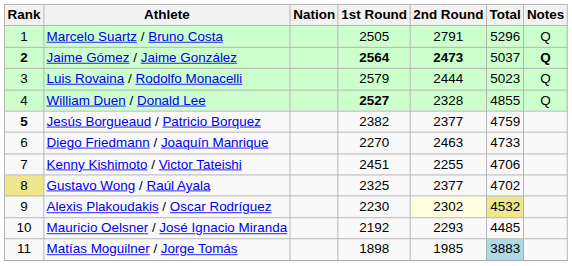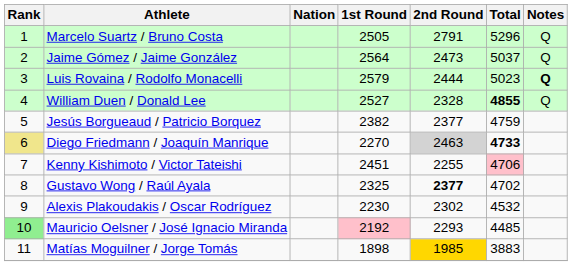(24, 57) bold -> (24, 57) normal
(374, 57) bold -> (374, 57) normal
(448, 57) bold -> (448, 57) normal
(546, 57) bold -> (546, 57) normal
(546, 79) normal -> (546, 79) bold
(374, 100) bold -> (374, 100) normal
(505, 100) normal -> (505, 100) bold
(24, 121) bold -> (24, 121) normal
(24, 143) no background -> (24, 143) khaki background
(448, 143) no background -> (448, 143) lightgrey background
(505, 143) normal -> (505, 143) bold
(505, 164) no background -> (505, 164) pink background
(24, 185) khaki background -> (24, 185) no background
(448, 185) normal -> (448, 185) bold
(448, 206) lightyellow background -> (448, 206) no background
(505, 206) khaki background -> (505, 206) no background
(24, 228) no background -> (24, 228) lightgreen background
(374, 228) no background -> (374, 228) pink background
(448, 249) no background -> (448, 249) gold background
(505, 249) lightblue background -> (505, 249) no background
